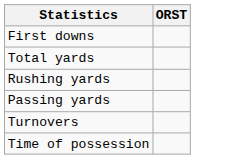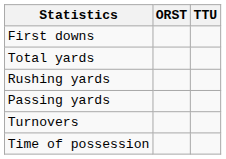+ column: (205, 15)
